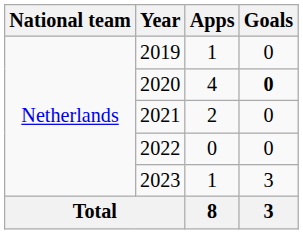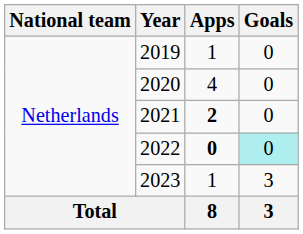(268, 84) bold -> (268, 84) normal
(212, 116) normal -> (212, 116) bold
(212, 148) normal -> (212, 148) bold
(268, 148) no background -> (268, 148) paleturquoise background
